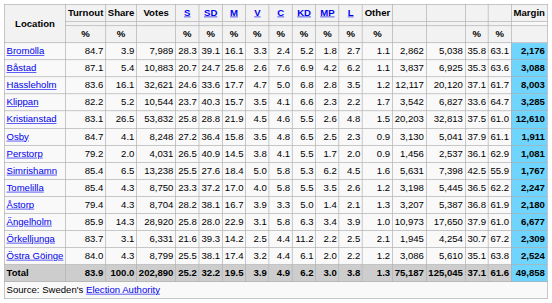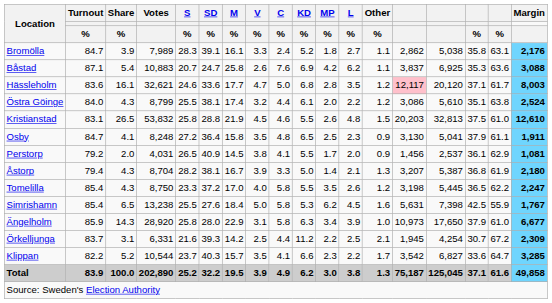(410, 85) no background -> (410, 85) pink background
rows swapped: (23, 102) <-> (35, 256)
rows swapped: (32, 171) <-> (20, 205)
